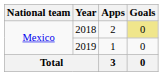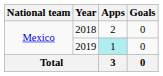(143, 29) khaki background -> (143, 29) no background
(113, 46) no background -> (113, 46) paleturquoise background
